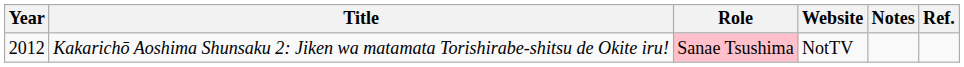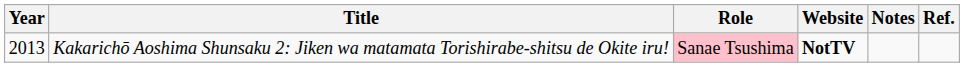(27, 47) 2012 -> (27, 47) 2013
(828, 47) normal -> (829, 47) bold
